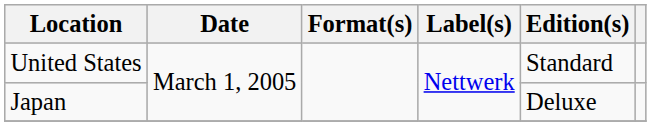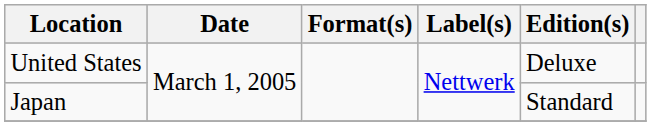(570, 62) Standard -> (561, 62) Deluxe
(561, 101) Deluxe -> (570, 101) Standard
